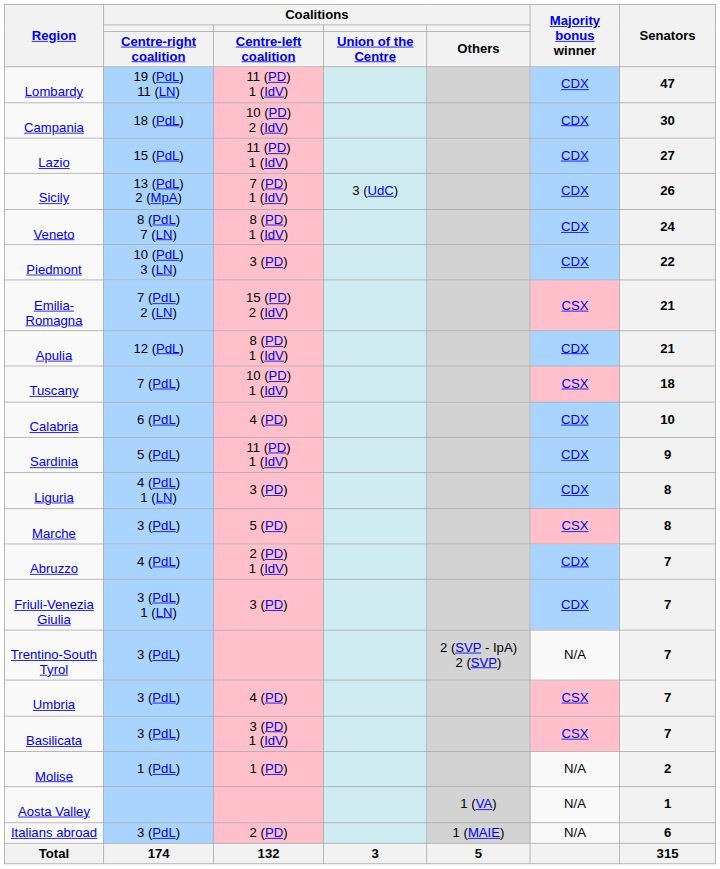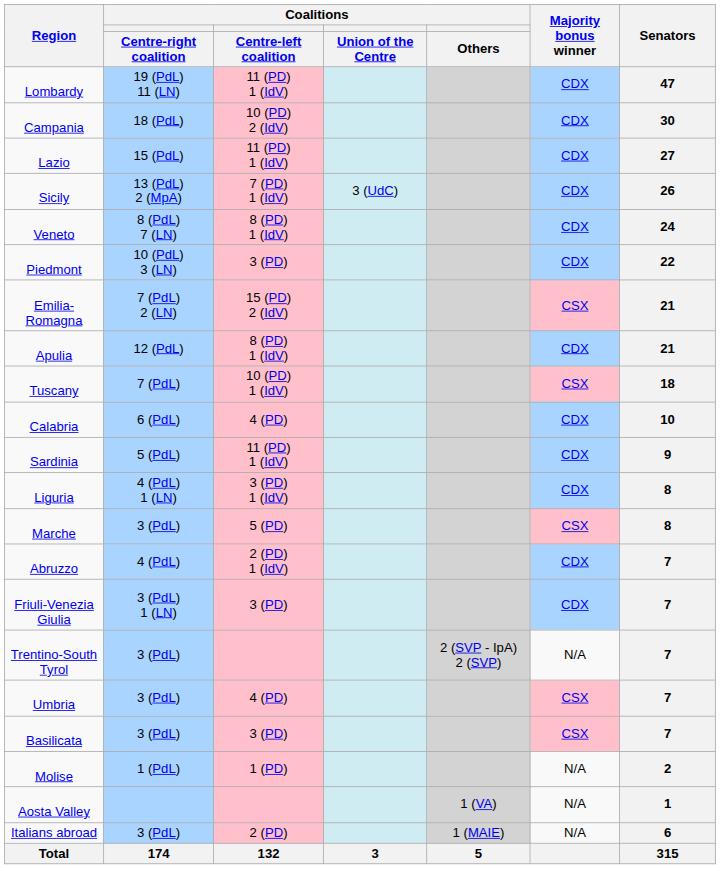(269, 490) 3 (PD) -> (269, 490) 3 (PD) 1 (IdV)
(269, 733) 3 (PD) 1 (IdV) -> (269, 733) 3 (PD)
